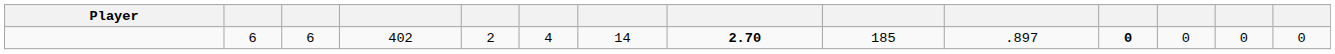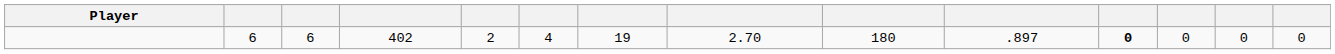(622, 38) 14 -> (622, 38) 19
(745, 38) bold -> (745, 38) normal
(883, 38) 185 -> (883, 38) 180
